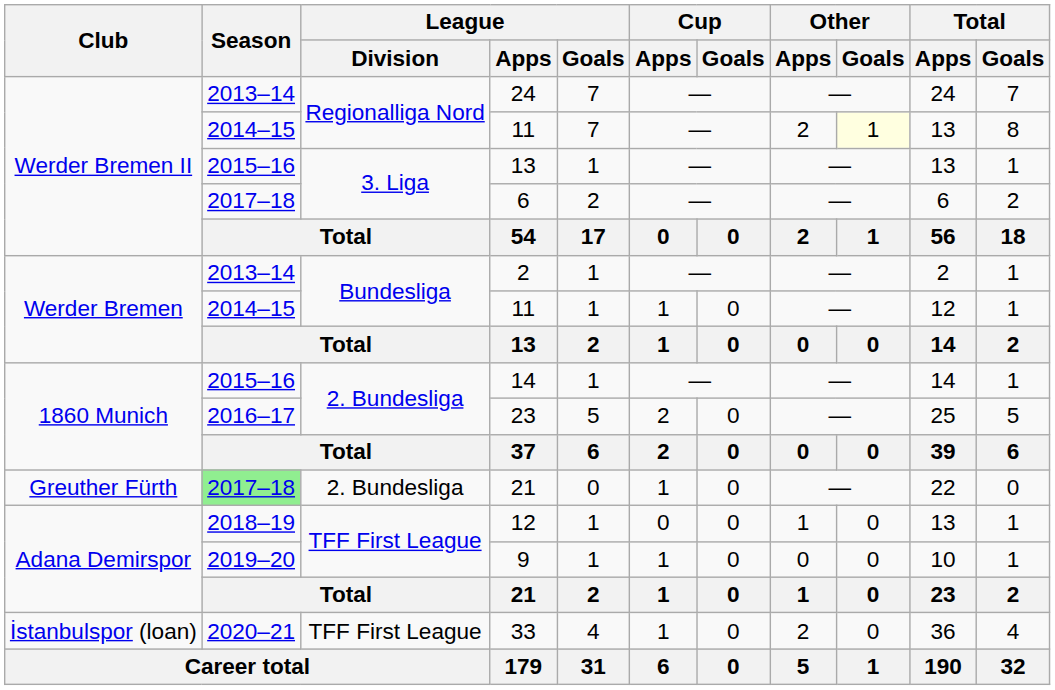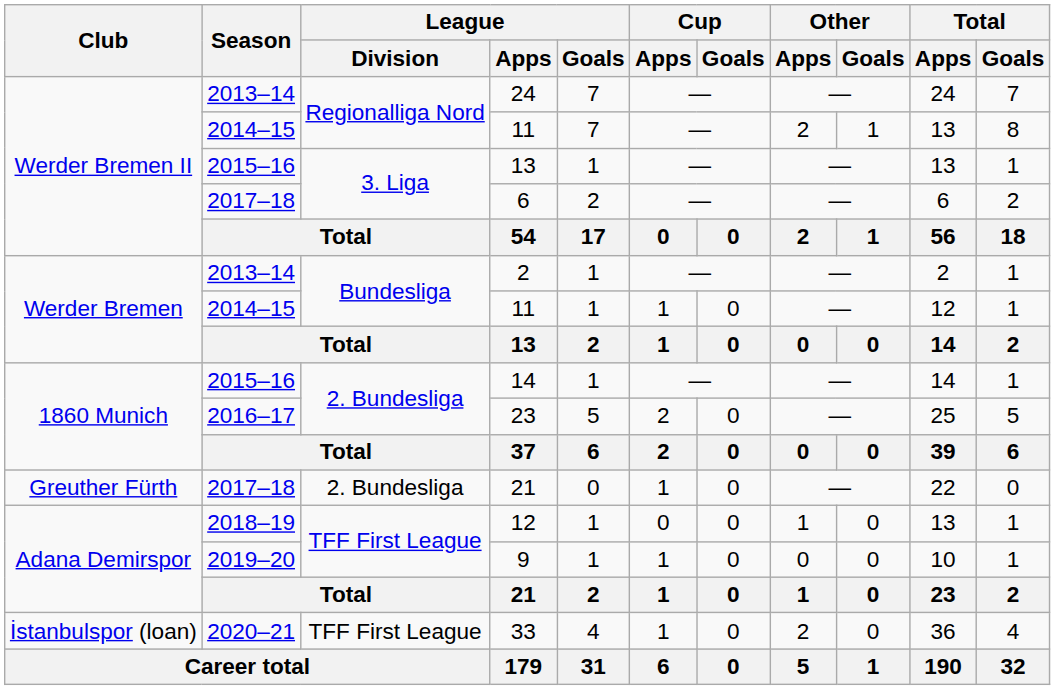(873, 129) lightyellow background -> (873, 129) no background
(251, 487) lightgreen background -> (251, 487) no background
